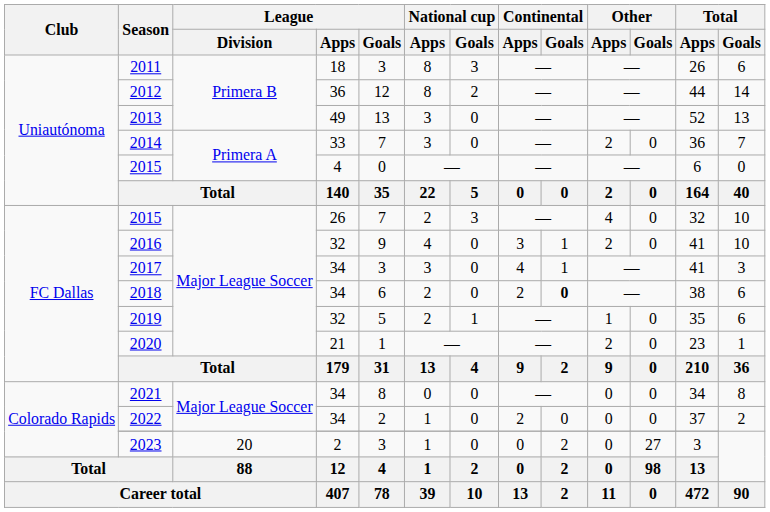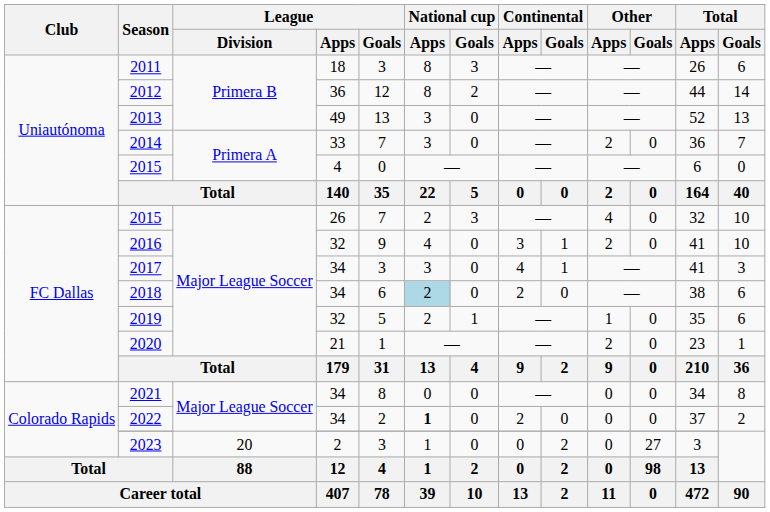(427, 293) no background -> (427, 293) lightblue background
(564, 293) bold -> (564, 293) normal
(427, 419) normal -> (427, 419) bold
